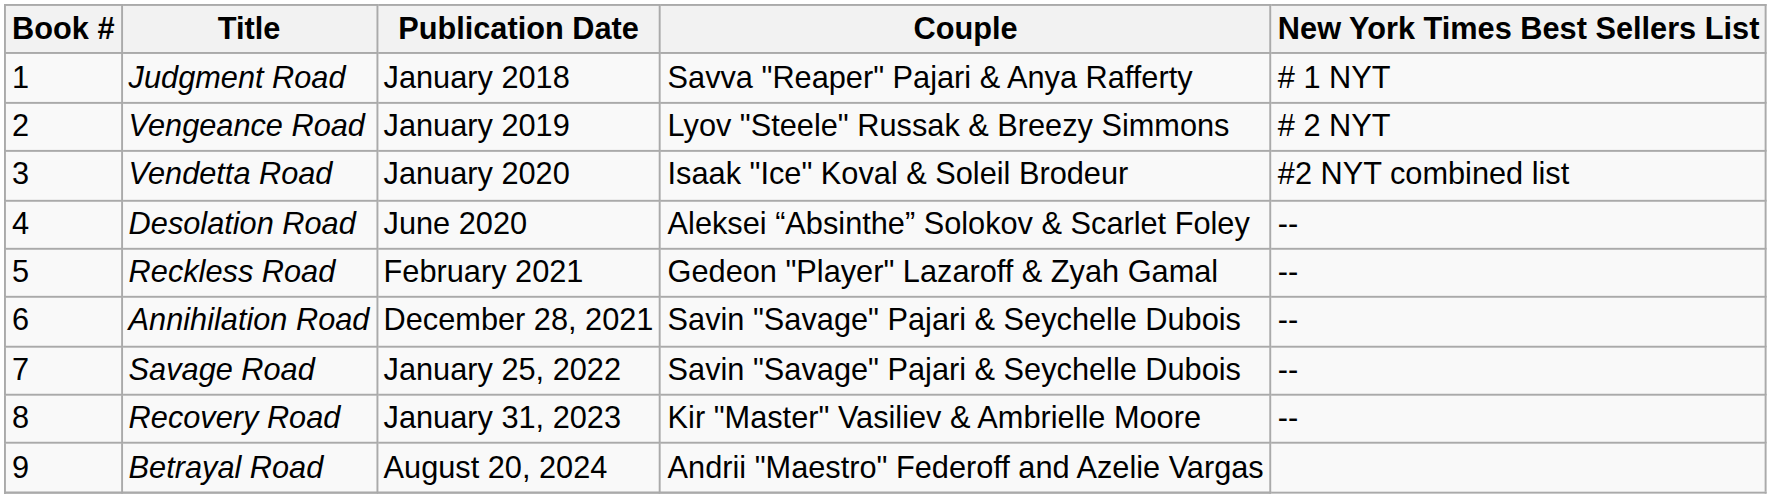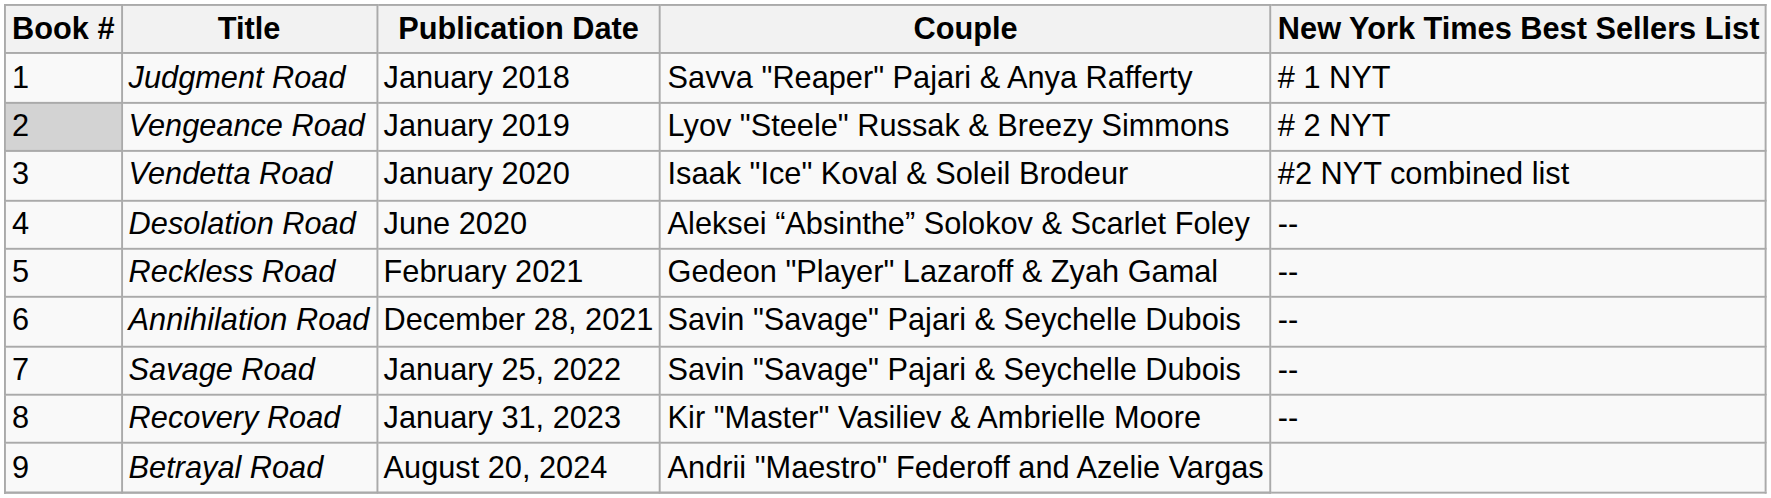(21, 126) no background -> (21, 126) lightgrey background
